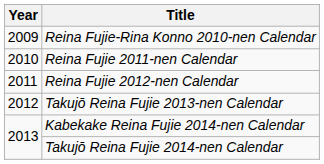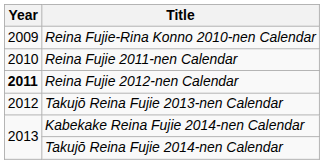(23, 81) normal -> (23, 81) bold
